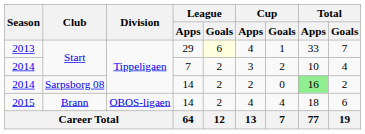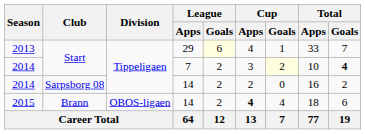(282, 66) no background -> (282, 66) lightyellow background
(345, 66) normal -> (345, 66) bold
(313, 84) lightgreen background -> (313, 84) no background
(251, 102) normal -> (251, 102) bold
